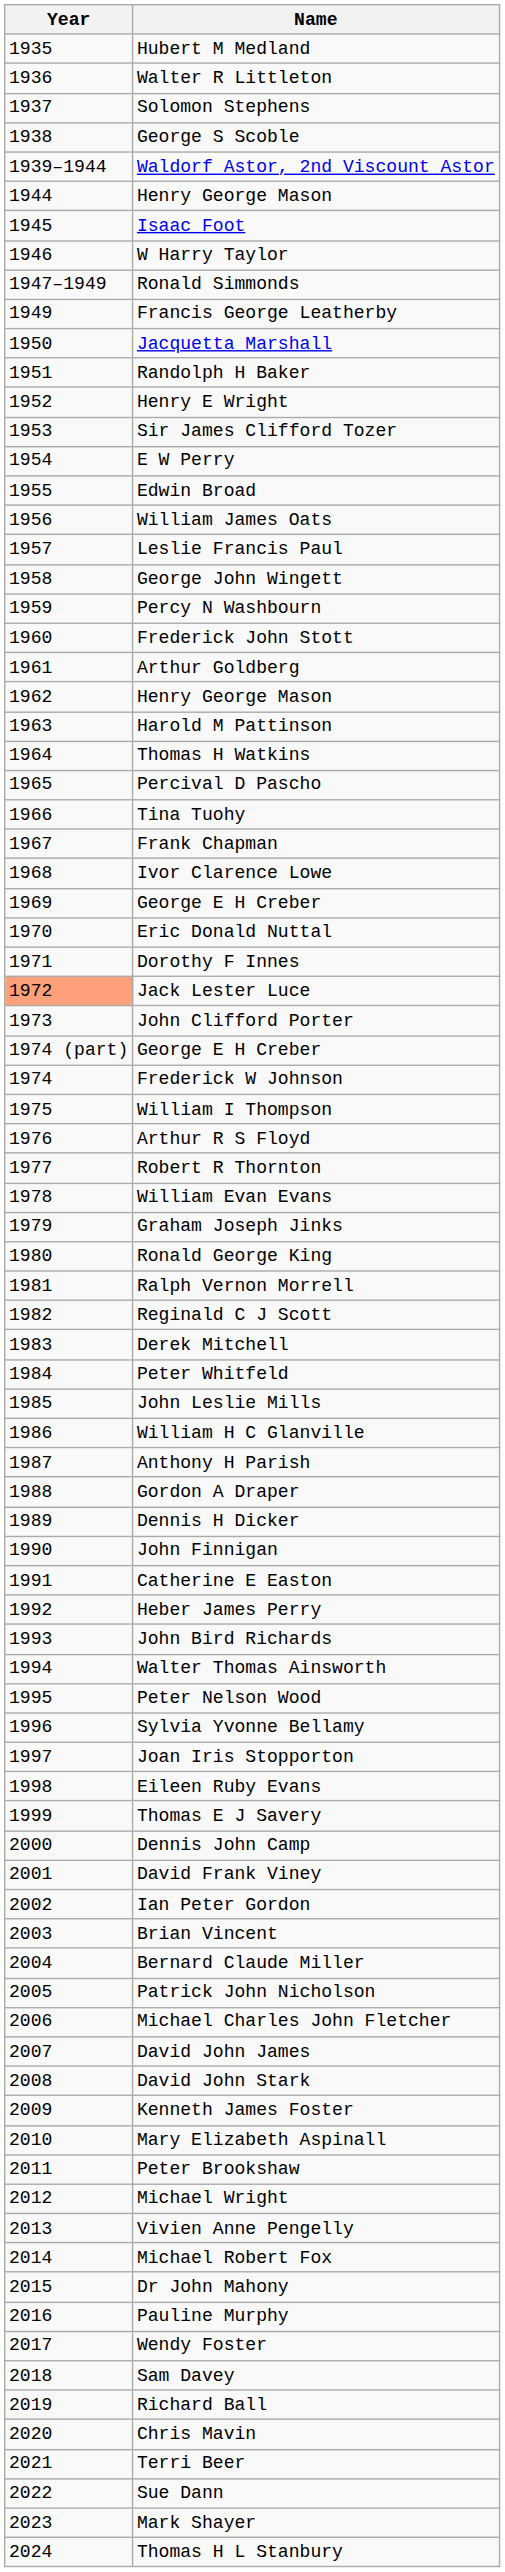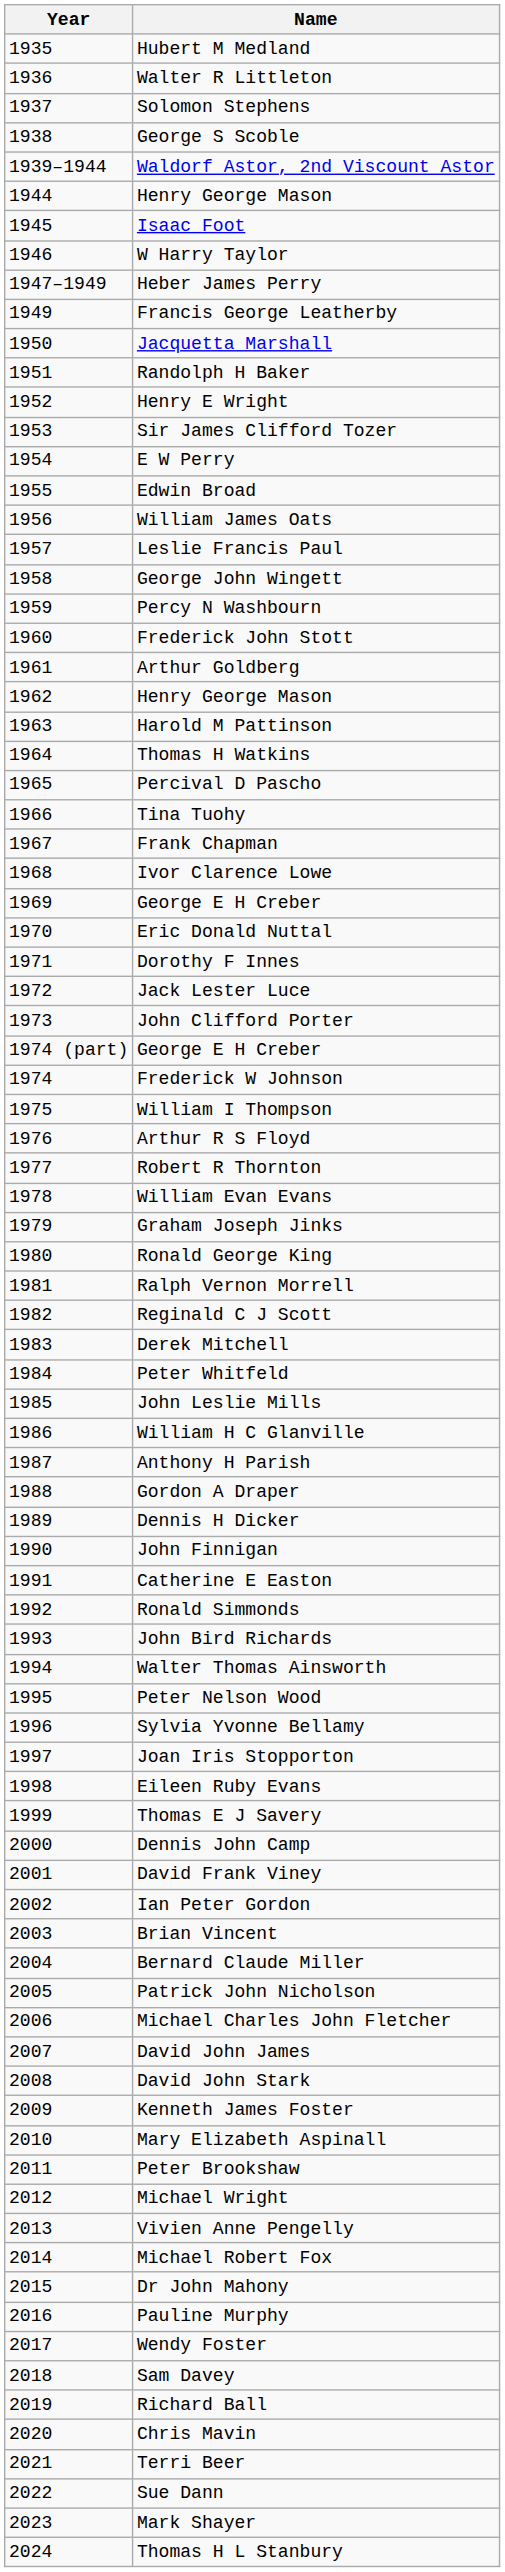(218, 284) Ronald Simmonds -> (229, 284) Heber James Perry
(31, 991) lightsalmon background -> (31, 991) no background
(229, 1610) Heber James Perry -> (218, 1610) Ronald Simmonds
